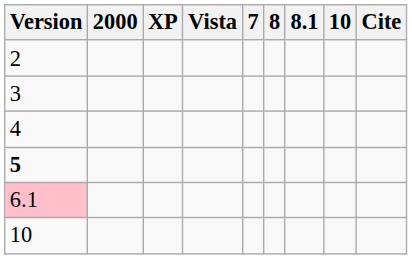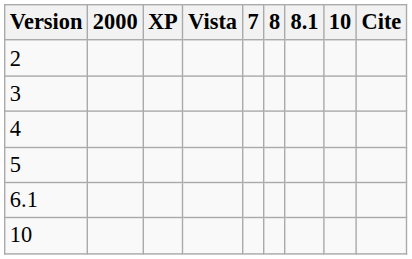(15, 164) bold -> (15, 164) normal
(24, 199) pink background -> (24, 199) no background
